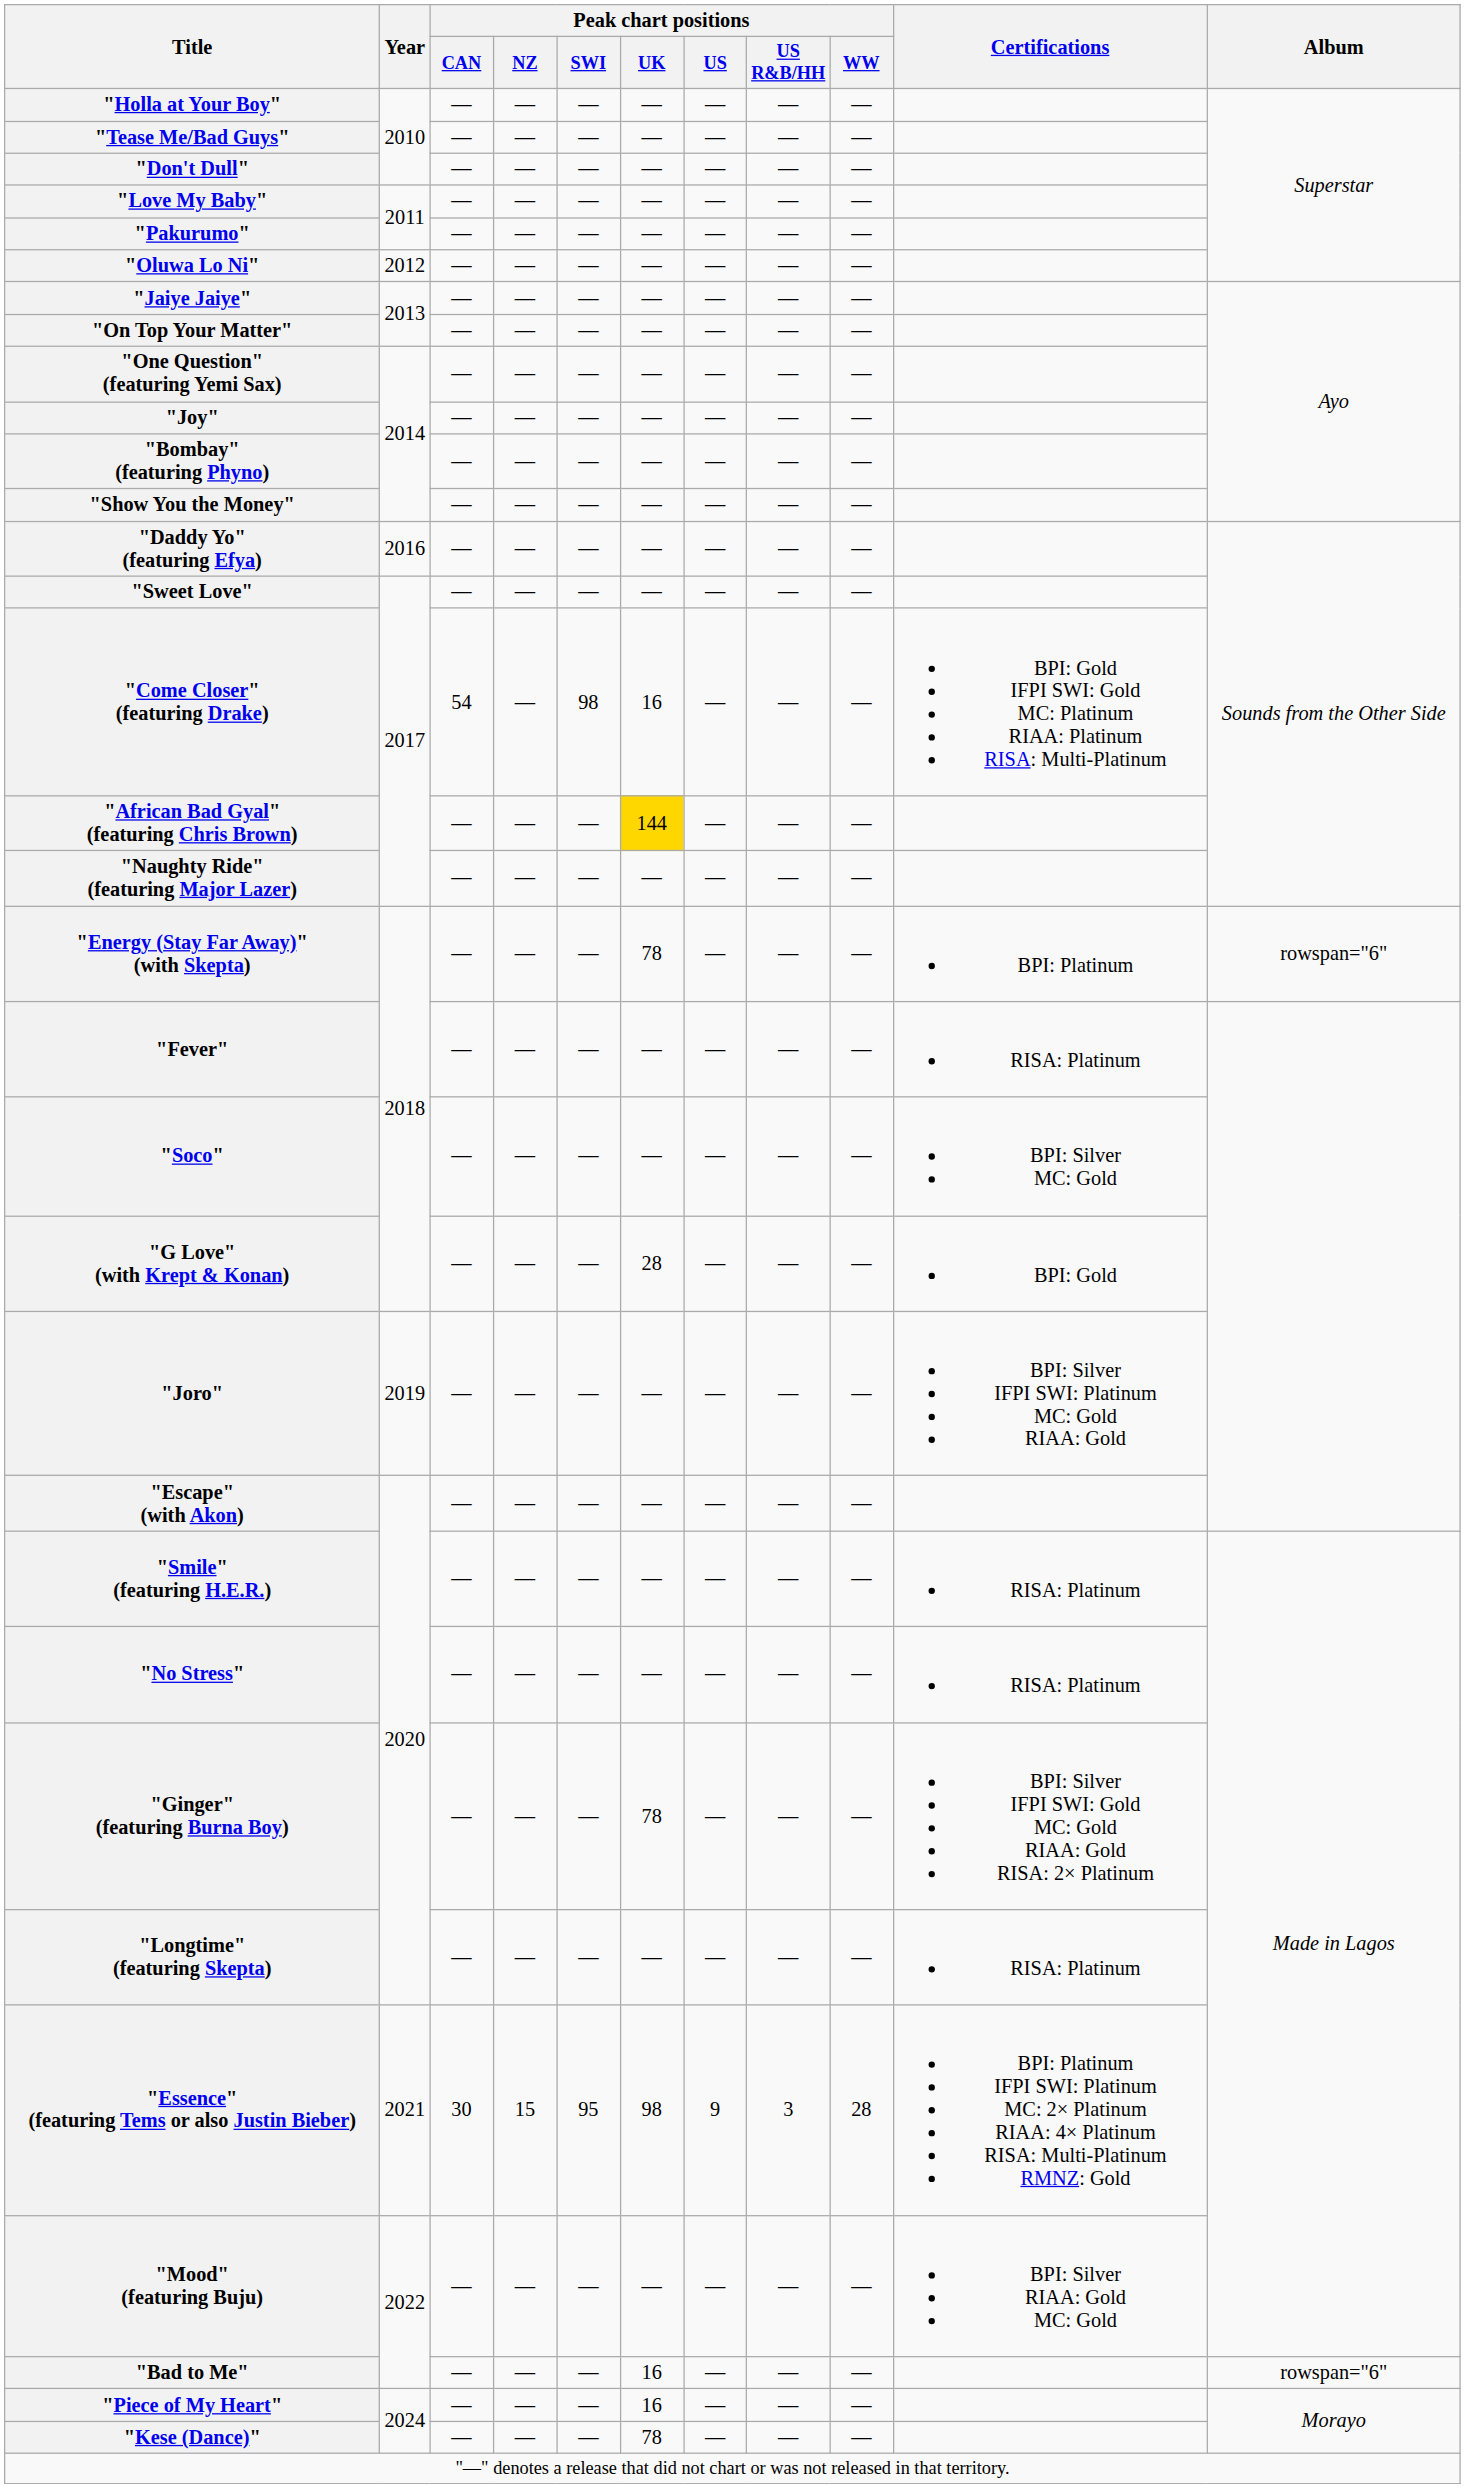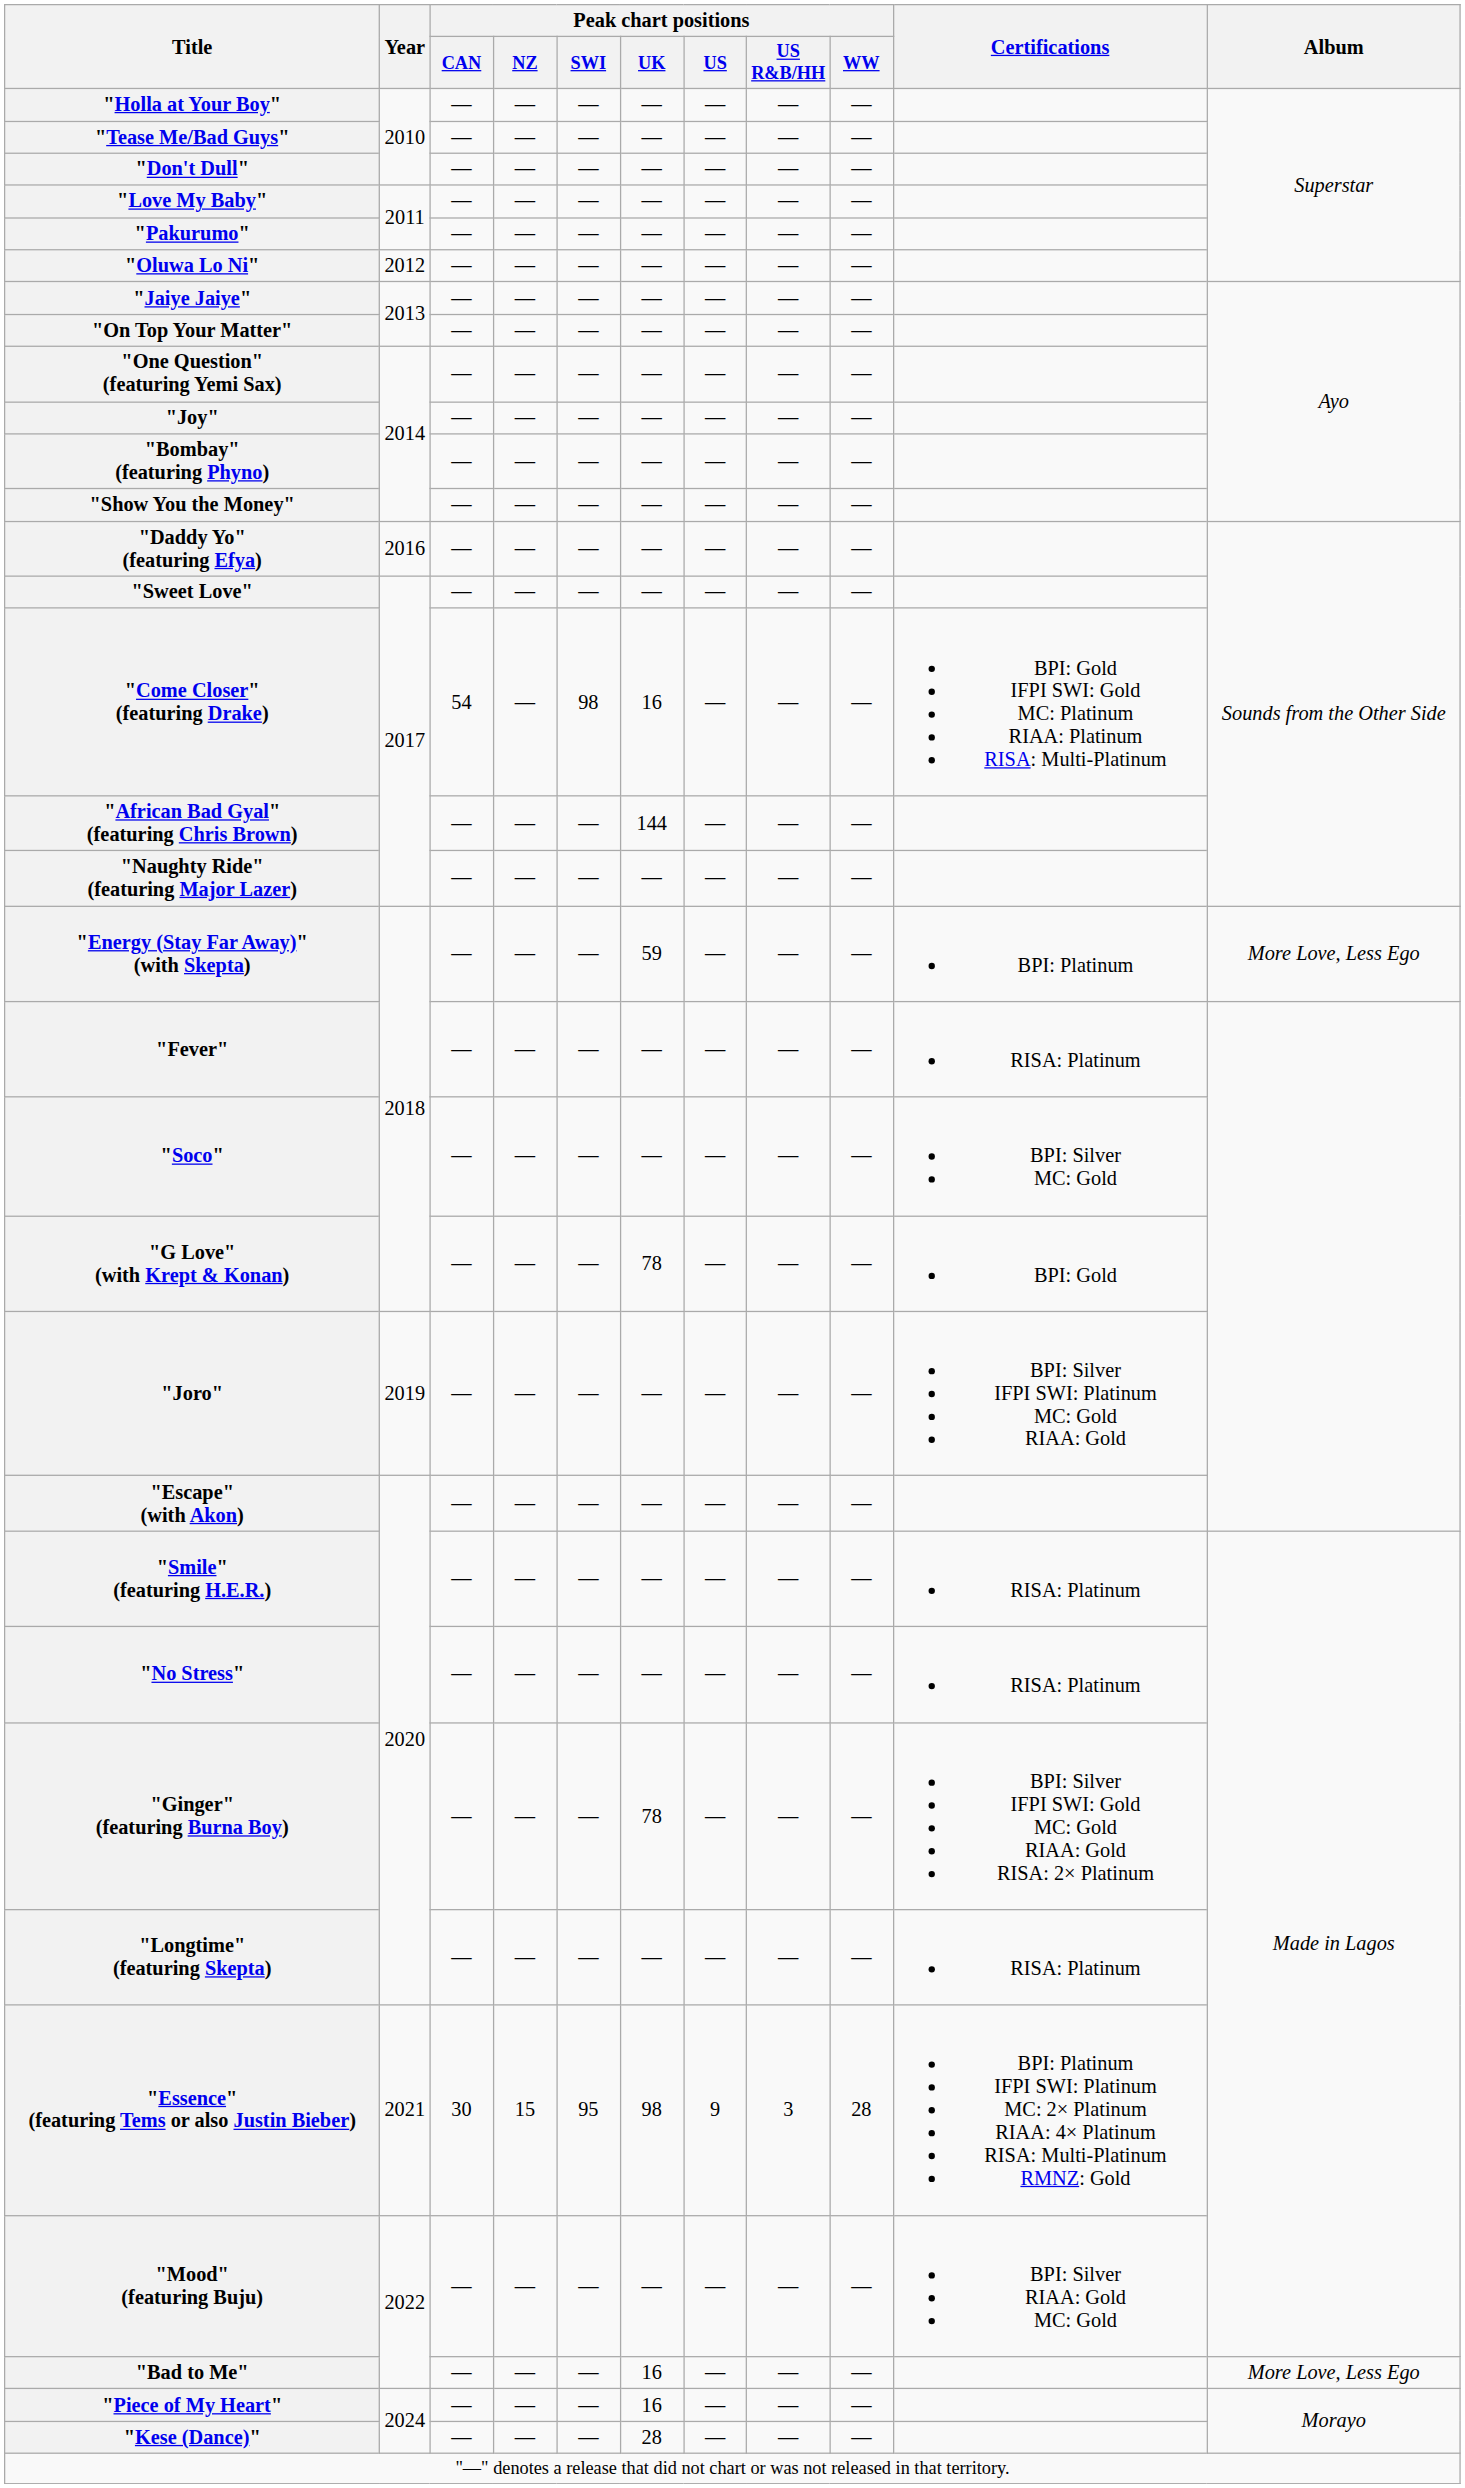(652, 822) gold background -> (652, 822) no background
(652, 953) 78 -> (652, 953) 59
(1334, 953) rowspan="6" -> (1334, 953) More Love, Less Ego
(652, 1263) 28 -> (652, 1263) 78
(1334, 2372) rowspan="6" -> (1334, 2372) More Love, Less Ego
(652, 2437) 78 -> (652, 2437) 28
